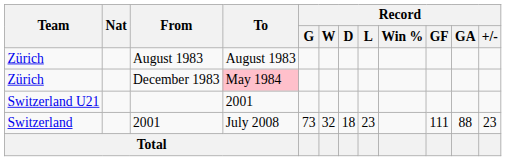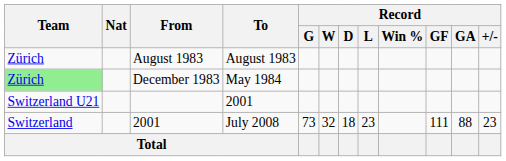(26, 79) no background -> (26, 79) lightgreen background
(254, 79) pink background -> (254, 79) no background
